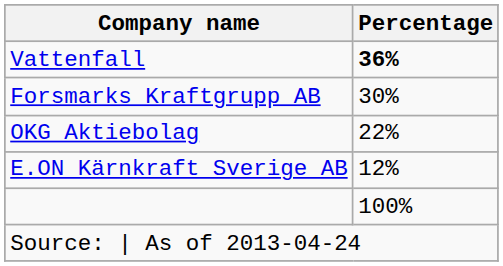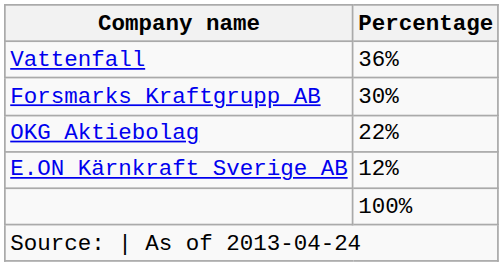(379, 60) bold -> (379, 60) normal
